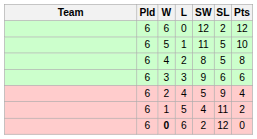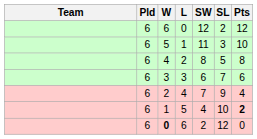(223, 45) 5 -> (223, 45) 3
(203, 77) 9 -> (203, 77) 6
(223, 77) 6 -> (223, 77) 7
(203, 93) 5 -> (203, 93) 7
(223, 110) 11 -> (223, 110) 10
(242, 110) normal -> (242, 110) bold
